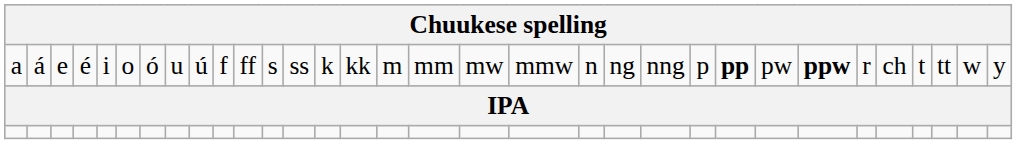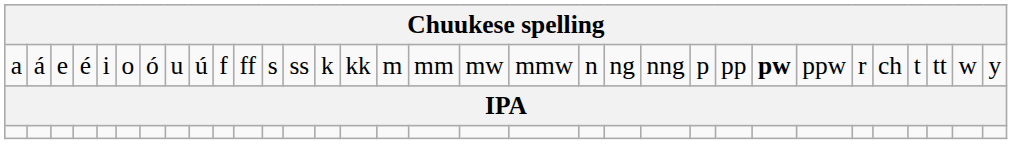(735, 65) bold -> (734, 65) normal
(776, 65) normal -> (774, 65) bold
(827, 65) bold -> (824, 65) normal
